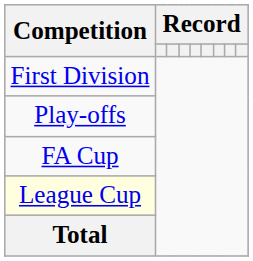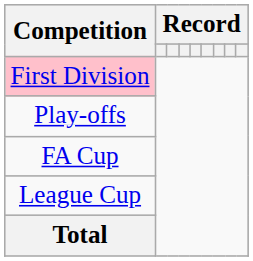(80, 75) no background -> (80, 75) pink background
(80, 195) lightyellow background -> (80, 195) no background
